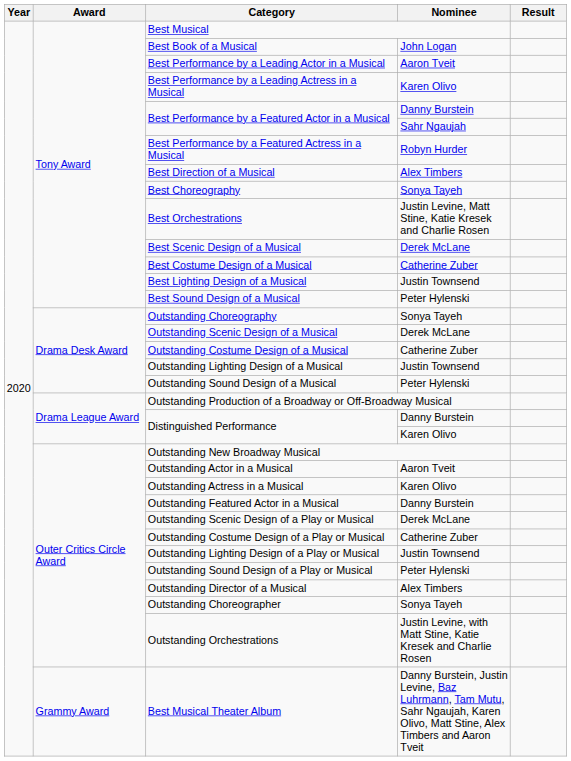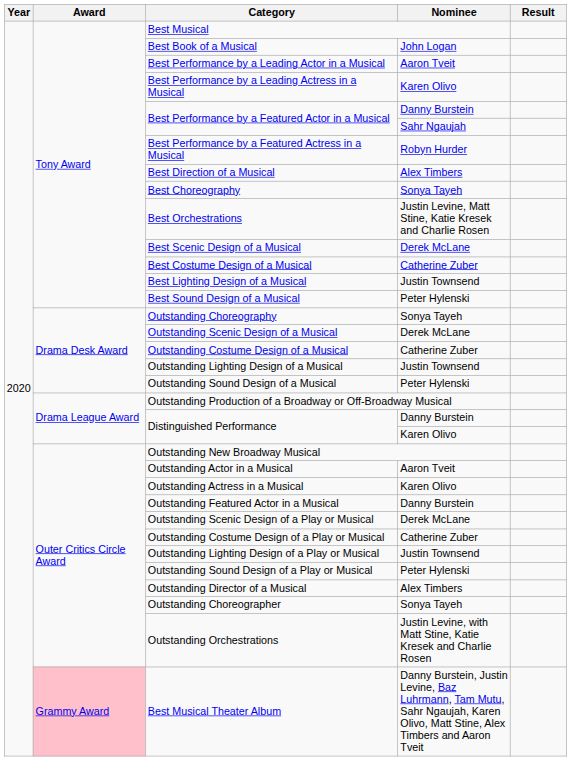(72, 711) no background -> (72, 711) pink background
